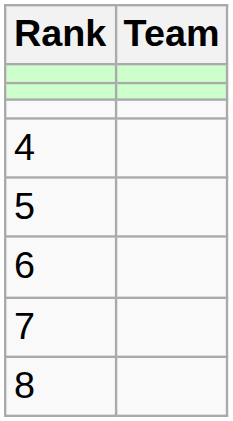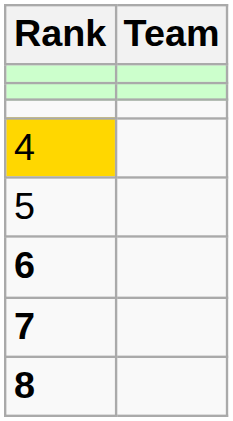(24, 146) no background -> (24, 146) gold background
(24, 266) normal -> (24, 266) bold
(24, 326) normal -> (24, 326) bold
(24, 386) normal -> (24, 386) bold
